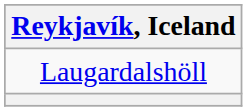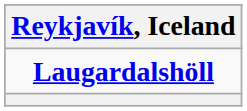(123, 70) normal -> (123, 70) bold
